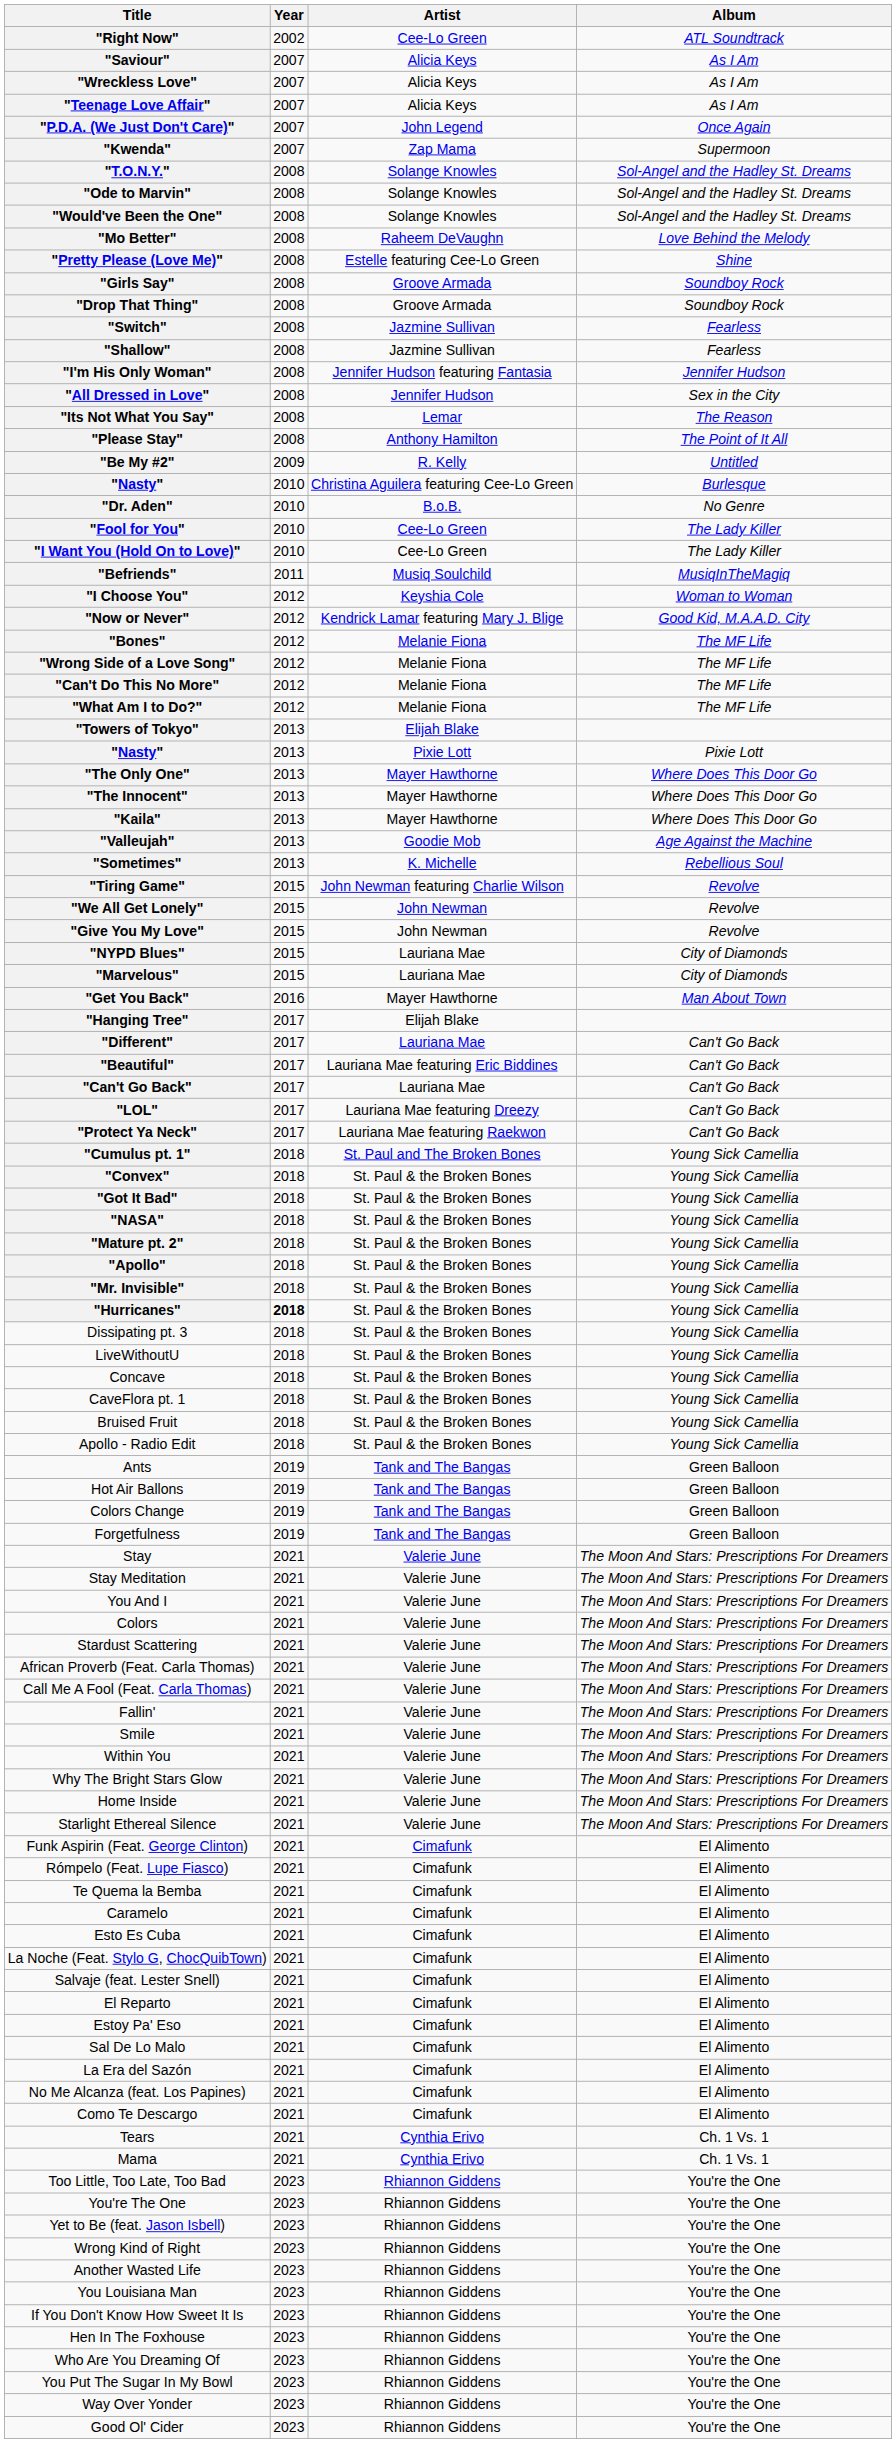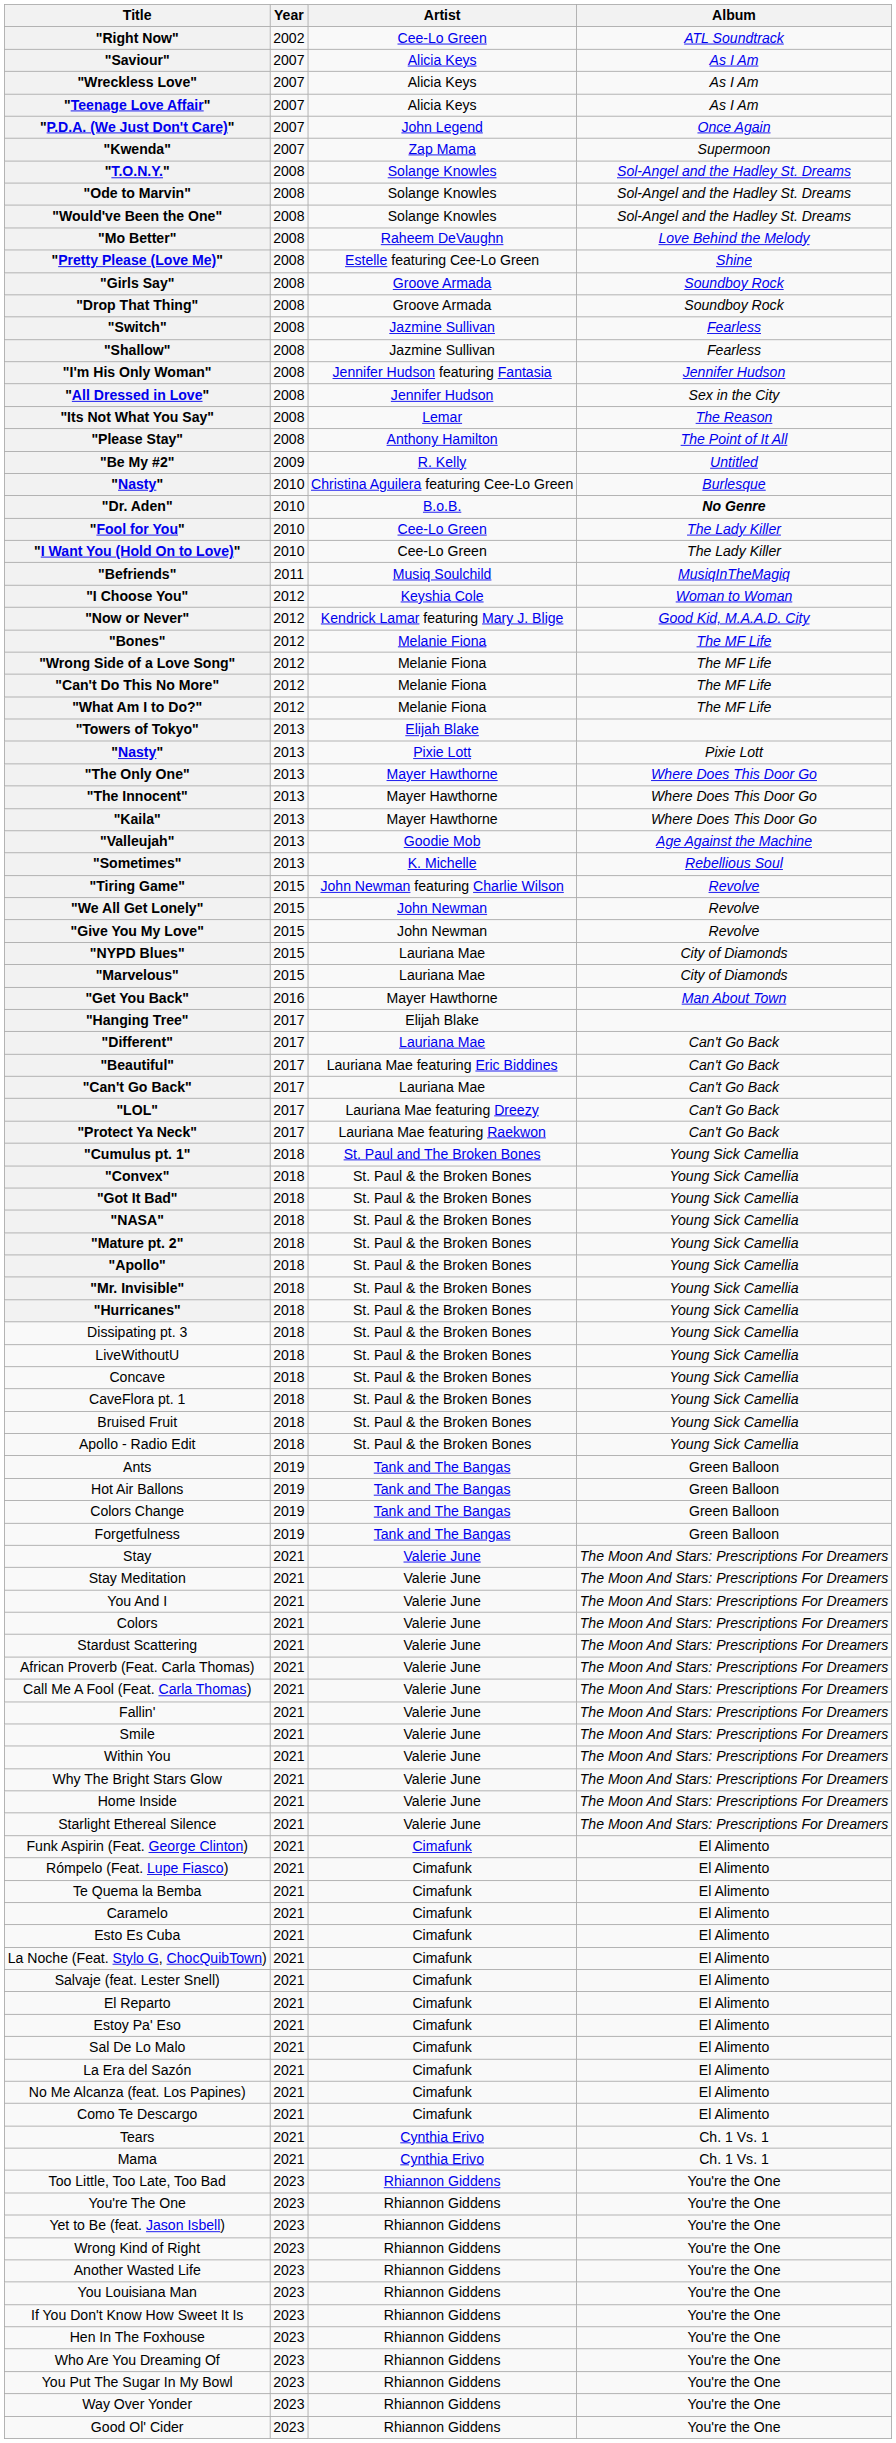(734, 506) normal -> (734, 506) bold
(289, 1310) bold -> (289, 1310) normal
